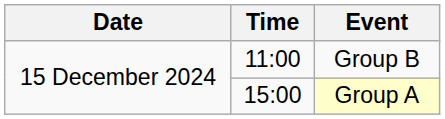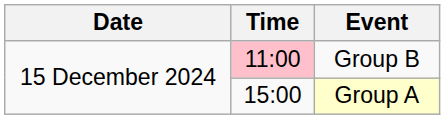(273, 59) no background -> (273, 59) pink background
